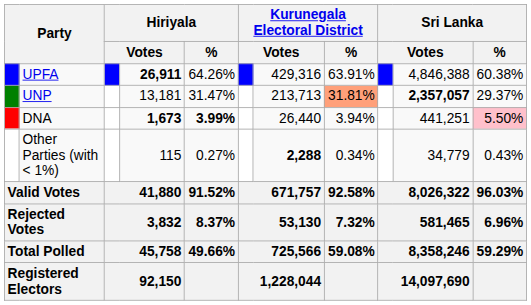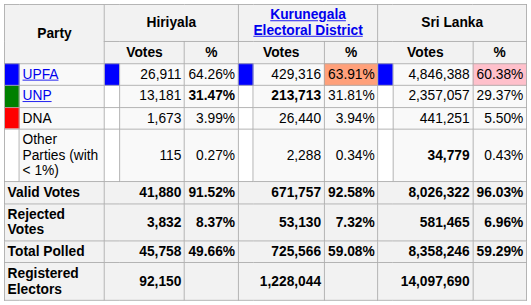(161, 74) bold -> (161, 74) normal
(351, 74) no background -> (351, 74) lightsalmon background
(500, 74) no background -> (500, 74) pink background
(212, 96) normal -> (212, 96) bold
(296, 96) normal -> (296, 96) bold
(351, 96) lightsalmon background -> (351, 96) no background
(439, 96) bold -> (439, 96) normal
(164, 118) bold -> (164, 118) normal
(216, 118) bold -> (216, 118) normal
(504, 118) pink background -> (504, 118) no background
(304, 155) bold -> (304, 155) normal
(449, 155) normal -> (449, 155) bold
